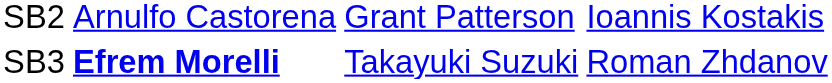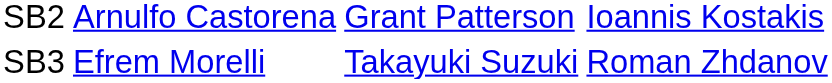(176, 61) bold -> (169, 61) normal
